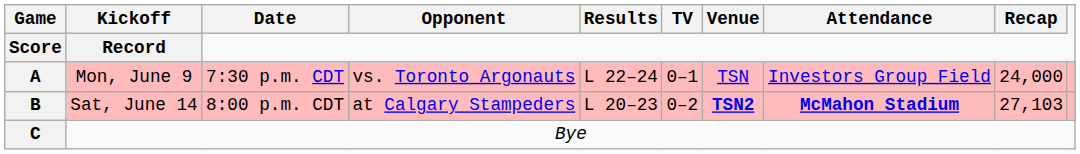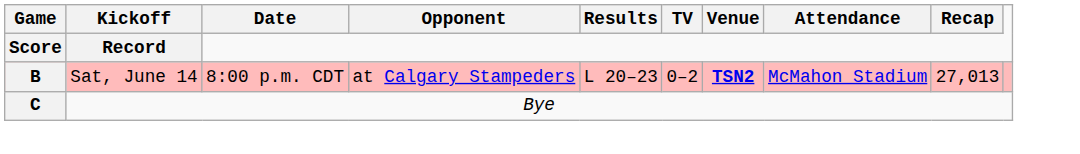- row: (35, 77)
(880, 106) bold -> (848, 77) normal
(1031, 106) 27,103 -> (968, 77) 27,013
